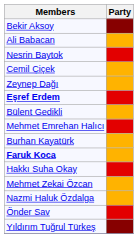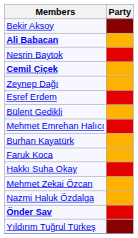(31, 41) normal -> (32, 41) bold
(31, 69) normal -> (32, 69) bold
(33, 98) bold -> (32, 98) normal
(31, 155) bold -> (30, 155) normal
(28, 213) normal -> (29, 213) bold
